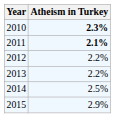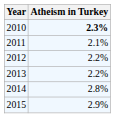(97, 43) bold -> (98, 43) normal
(98, 89) 2.5% -> (98, 89) 2.8%
